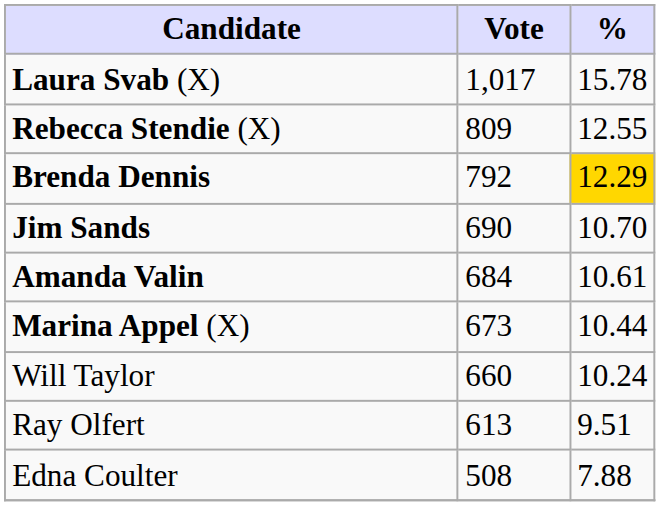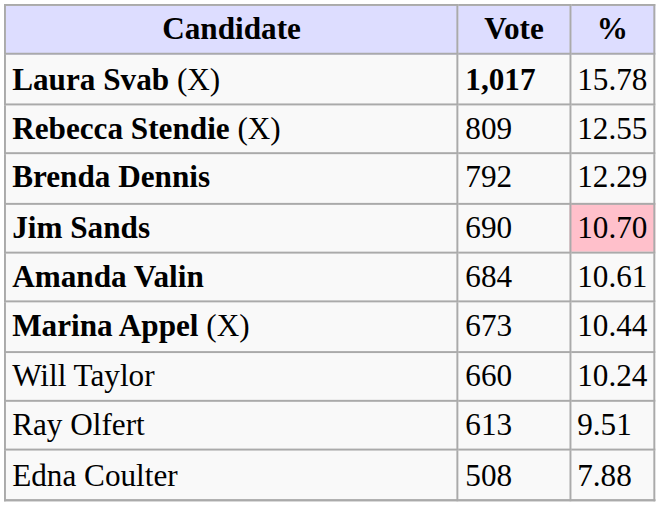(500, 78) normal -> (500, 78) bold
(612, 177) gold background -> (612, 177) no background
(612, 227) no background -> (612, 227) pink background
